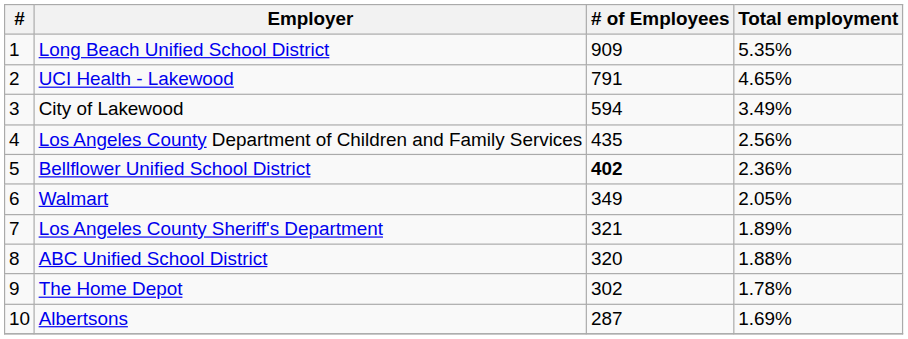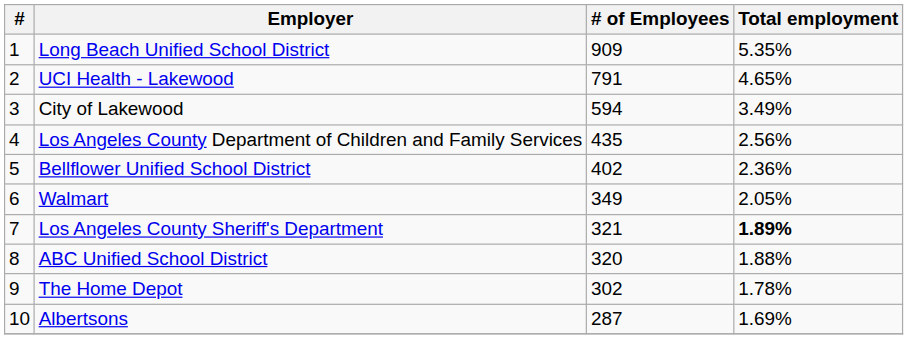(607, 169) bold -> (607, 169) normal
(765, 229) normal -> (765, 229) bold
